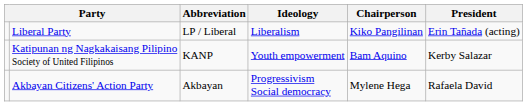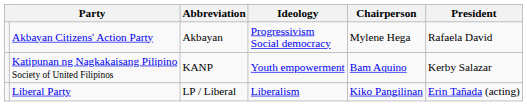rows swapped: (83, 85) <-> (41, 31)
